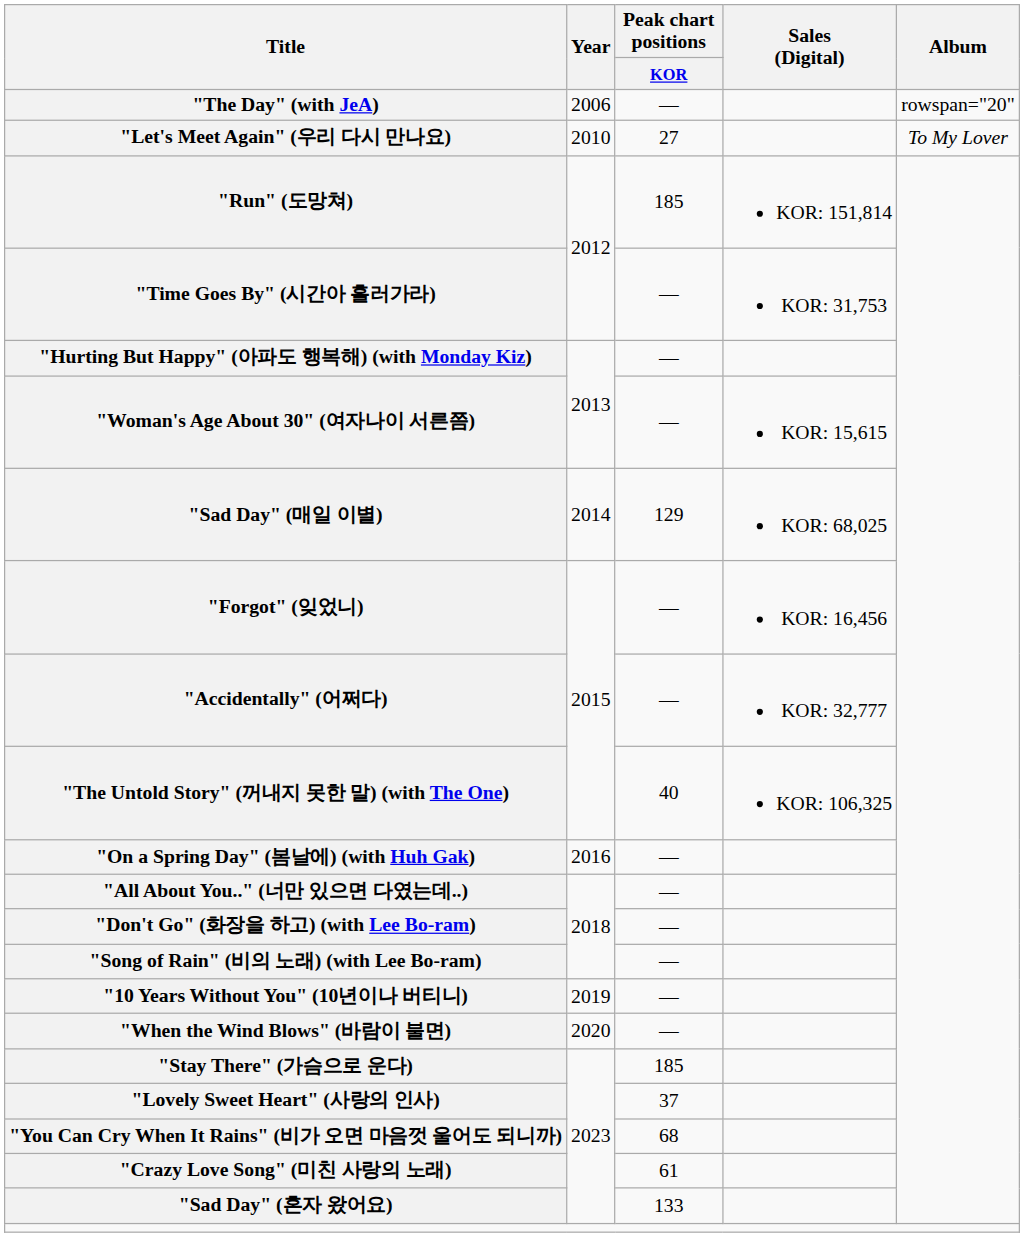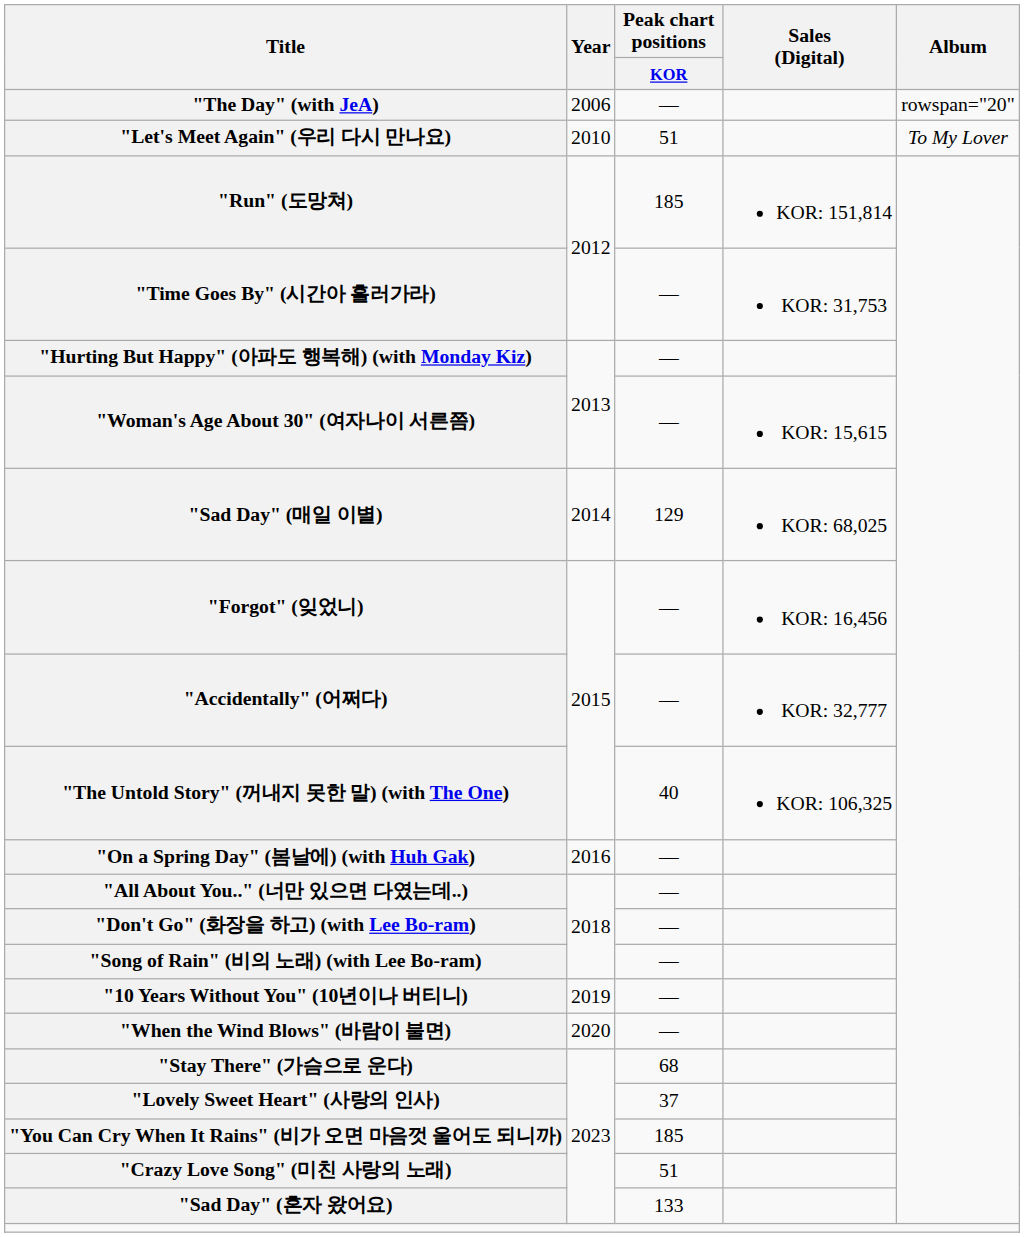(669, 137) 27 -> (669, 137) 51
(669, 1065) 185 -> (669, 1065) 68
(669, 1135) 68 -> (669, 1135) 185
(669, 1170) 61 -> (669, 1170) 51
